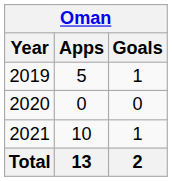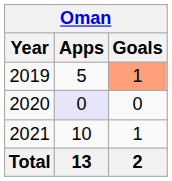(138, 76) no background -> (138, 76) lightsalmon background
(82, 104) no background -> (82, 104) lavender background
